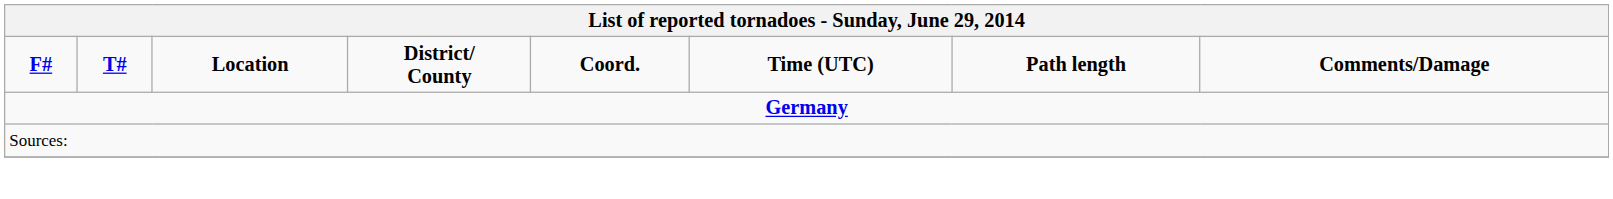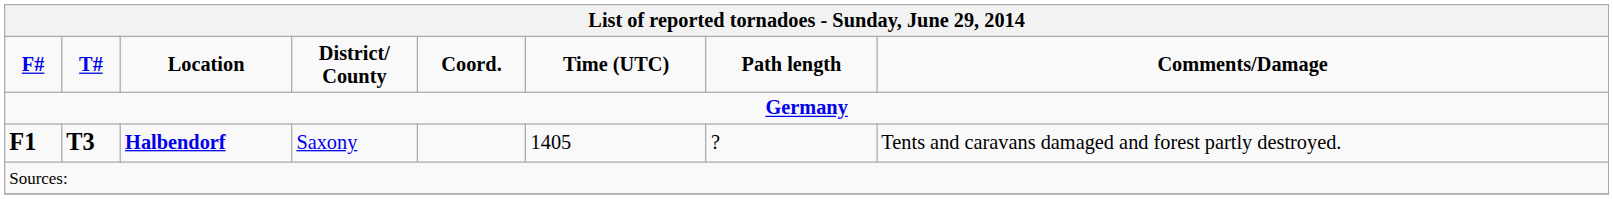+ row: (23, 142)
